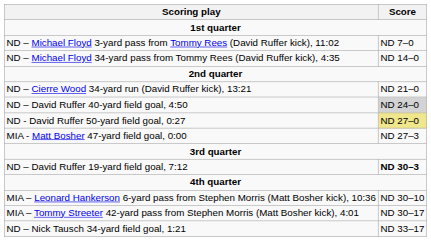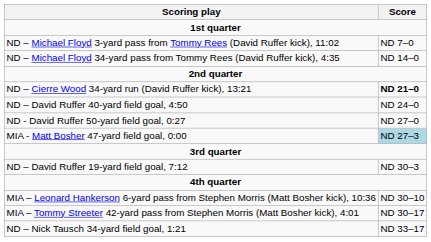(400, 89) normal -> (400, 89) bold
(400, 105) lightgrey background -> (400, 105) no background
(400, 120) khaki background -> (400, 120) no background
(400, 136) no background -> (400, 136) lightblue background
(400, 167) bold -> (400, 167) normal
